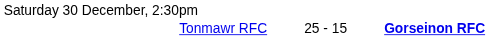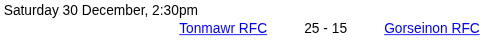(435, 29) bold -> (432, 29) normal
